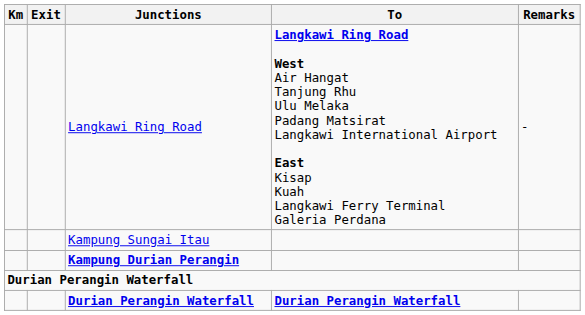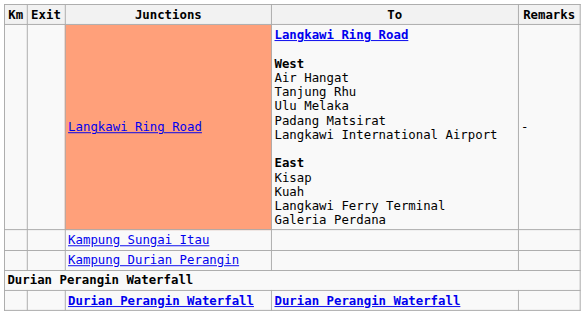(135, 127) no background -> (135, 127) lightsalmon background
(154, 260) bold -> (154, 260) normal
